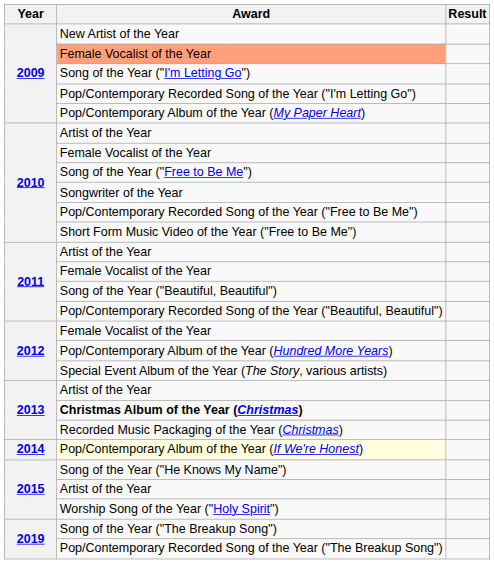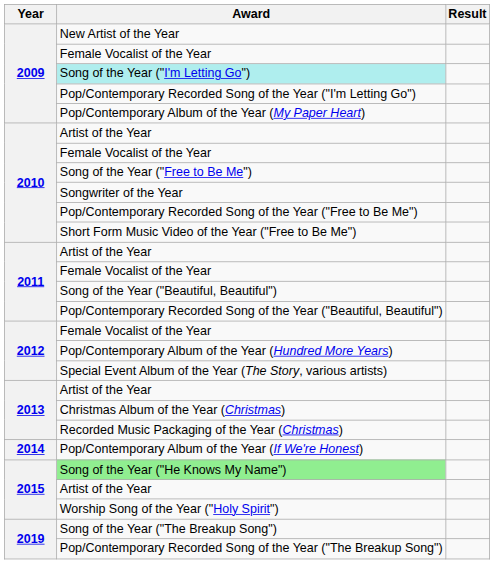(135, 53) lightsalmon background -> (135, 53) no background
(155, 73) no background -> (155, 73) paleturquoise background
(181, 410) bold -> (173, 410) normal
(211, 449) lightyellow background -> (211, 449) no background
(173, 469) no background -> (173, 469) lightgreen background
